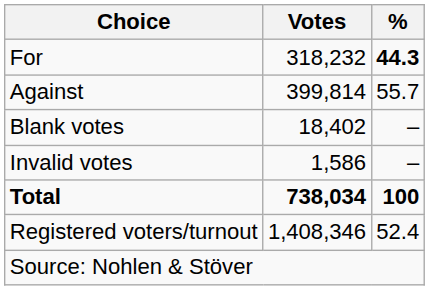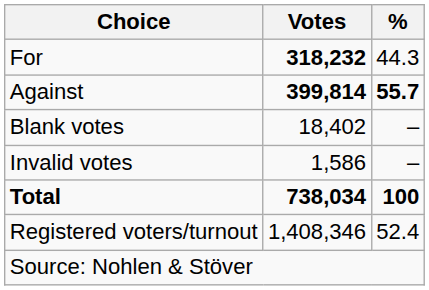(326, 57) normal -> (326, 57) bold
(398, 57) bold -> (398, 57) normal
(326, 92) normal -> (326, 92) bold
(398, 92) normal -> (398, 92) bold
